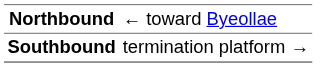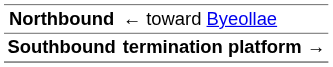(216, 47) normal -> (224, 47) bold
